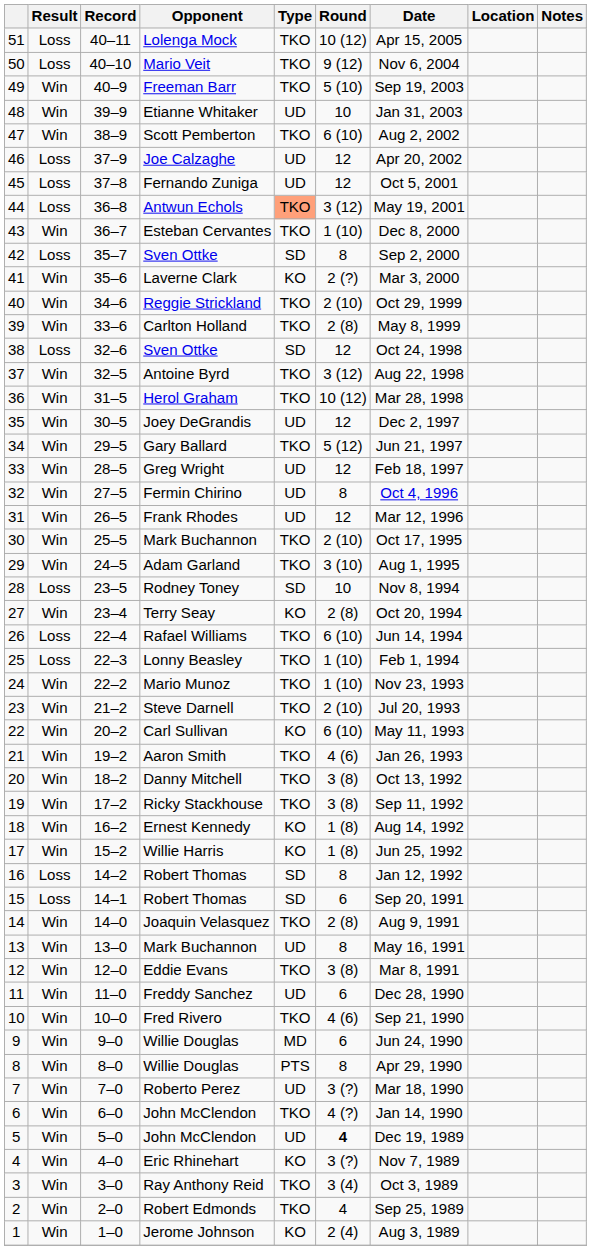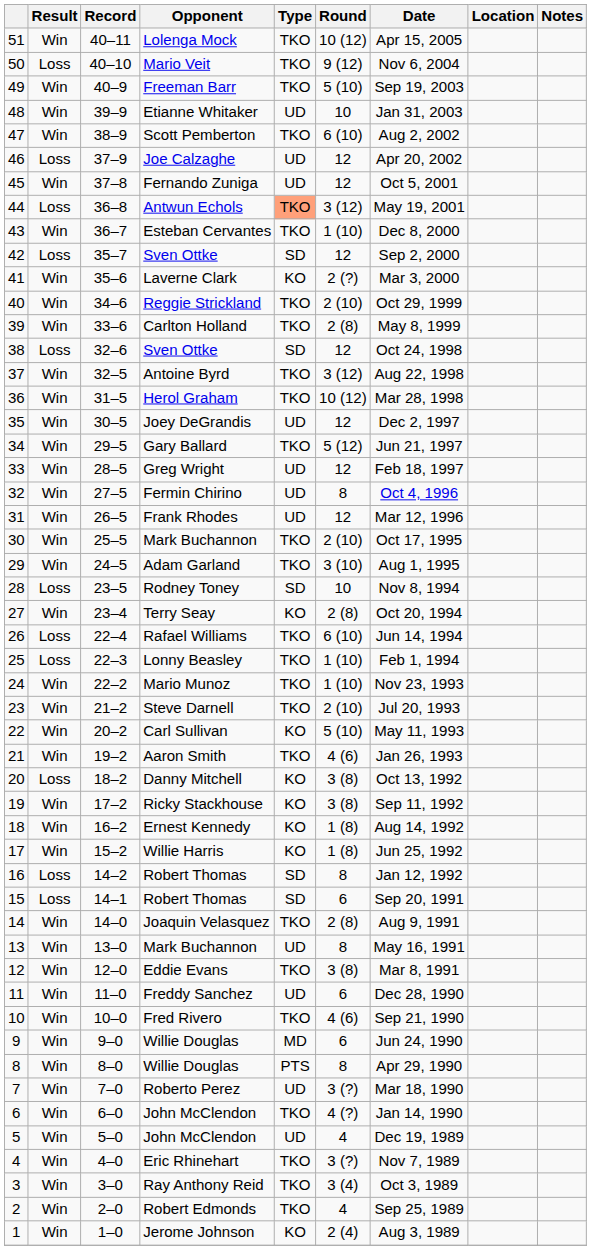(55, 40) Loss -> (55, 40) Win
(55, 183) Loss -> (55, 183) Win
(343, 254) 8 -> (343, 254) 12
(343, 732) 6 (10) -> (343, 732) 5 (10)
(55, 779) Win -> (55, 779) Loss
(295, 779) TKO -> (295, 779) KO
(295, 803) TKO -> (295, 803) KO
(343, 1137) bold -> (343, 1137) normal
(295, 1161) KO -> (295, 1161) TKO
